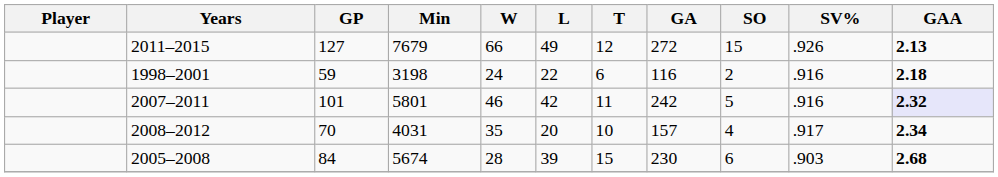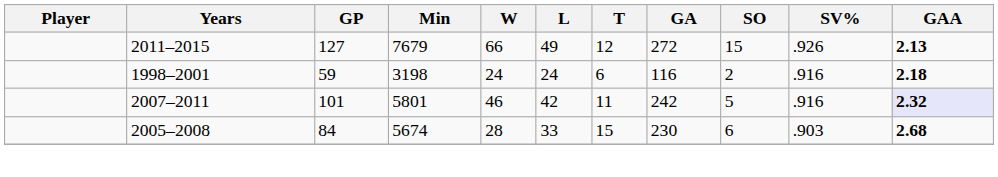(549, 74) 22 -> (549, 74) 24
- row: (170, 130)
(549, 158) 39 -> (549, 130) 33
